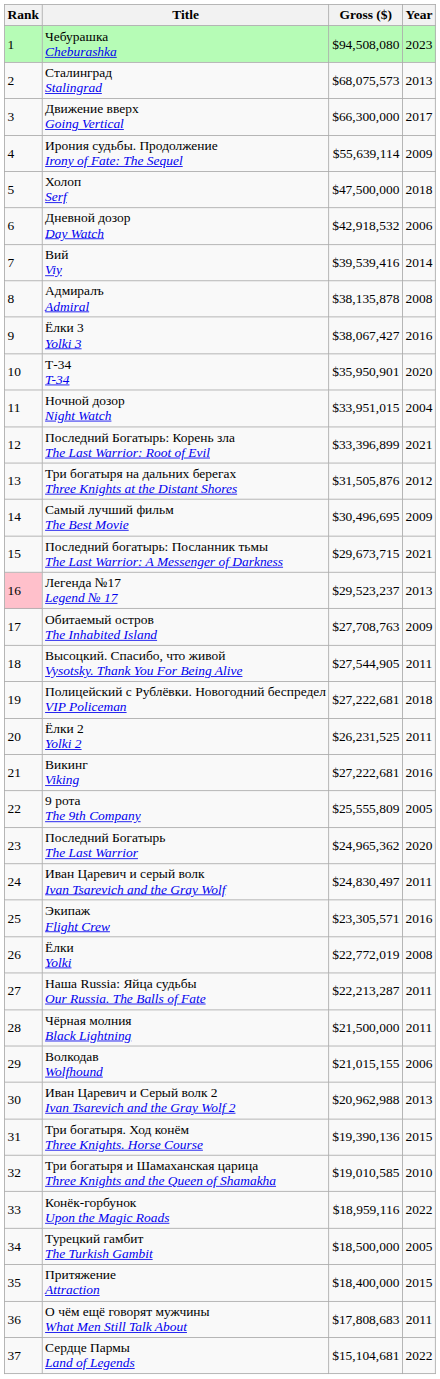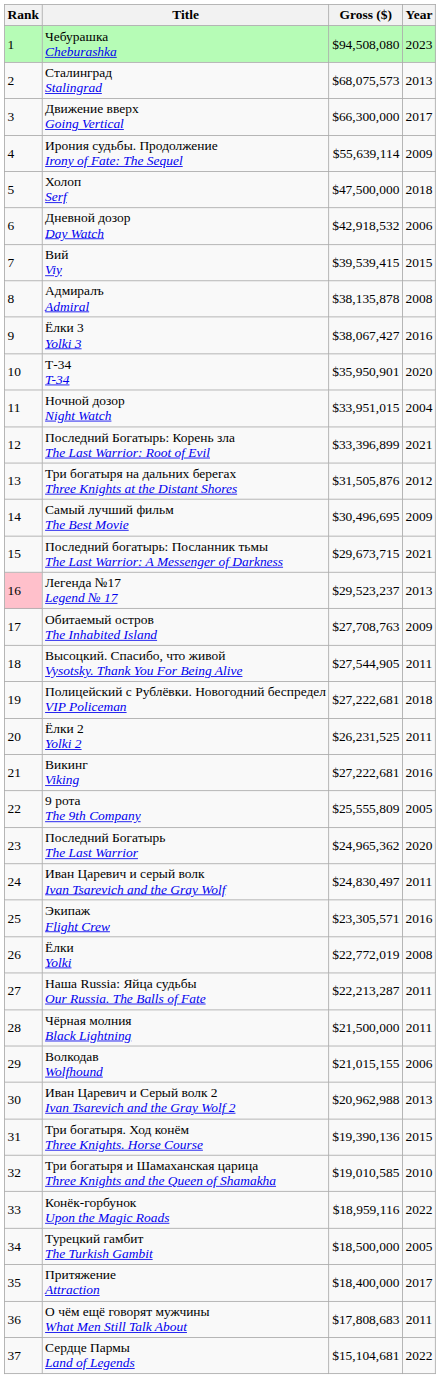(366, 262) $39,539,416 -> (366, 262) $39,539,415
(419, 262) 2014 -> (419, 262) 2015
(419, 1282) 2015 -> (419, 1282) 2017
